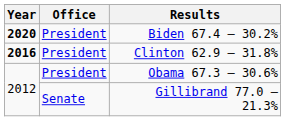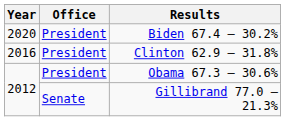(22, 34) bold -> (22, 34) normal
(22, 53) bold -> (22, 53) normal
